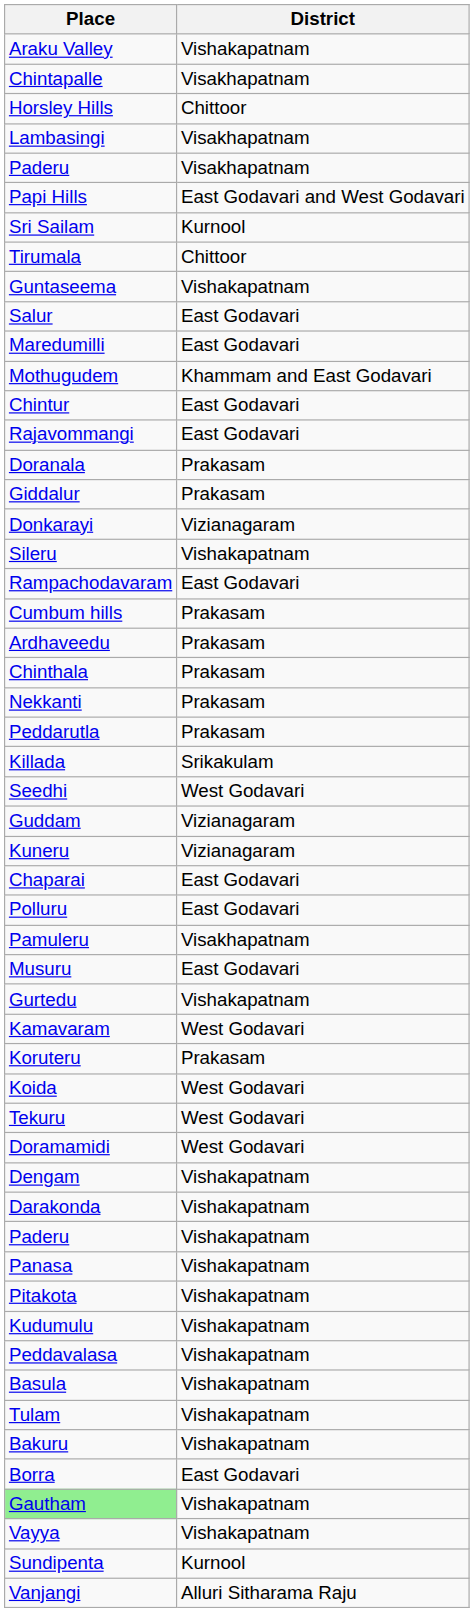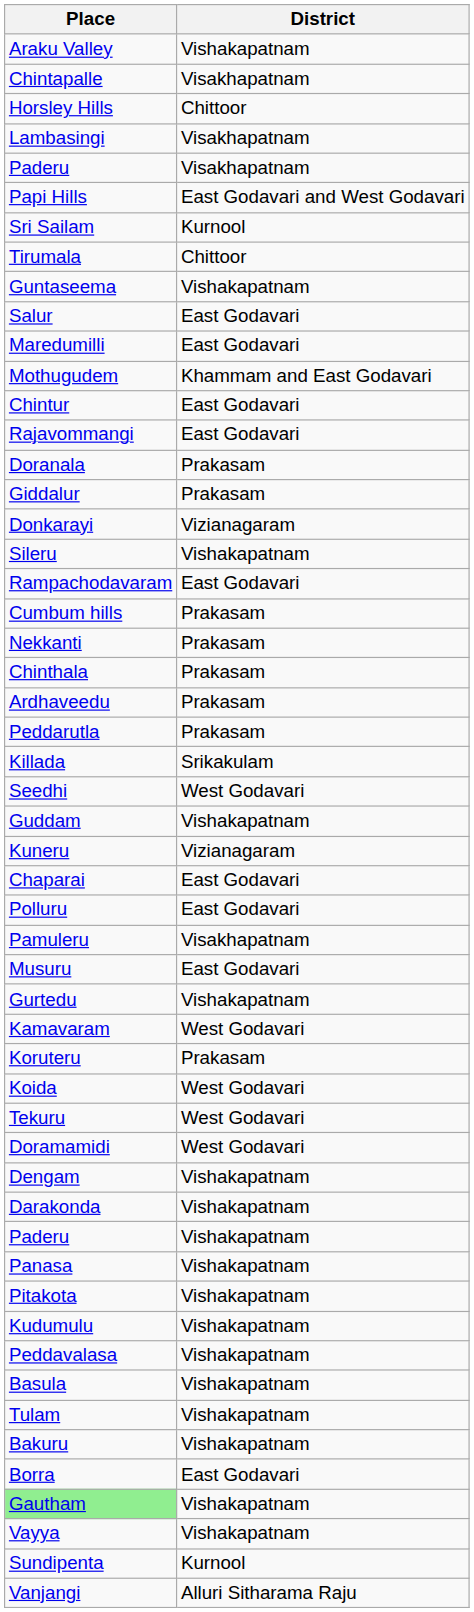(59, 642) Ardhaveedu -> (45, 642) Nekkanti
(45, 702) Nekkanti -> (59, 702) Ardhaveedu
(238, 820) Vizianagaram -> (245, 820) Vishakapatnam
